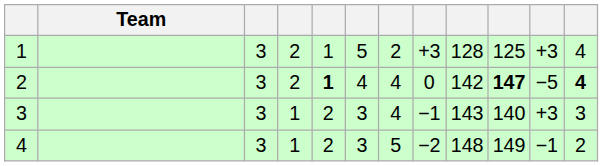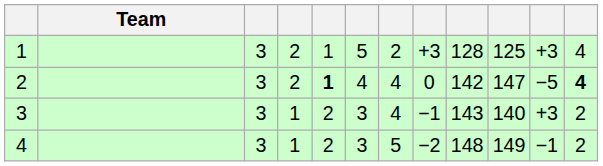(509, 82) bold -> (509, 82) normal
(581, 113) 3 -> (581, 113) 2
